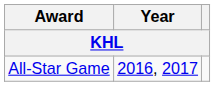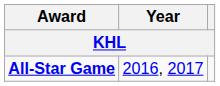(59, 68) normal -> (62, 68) bold
